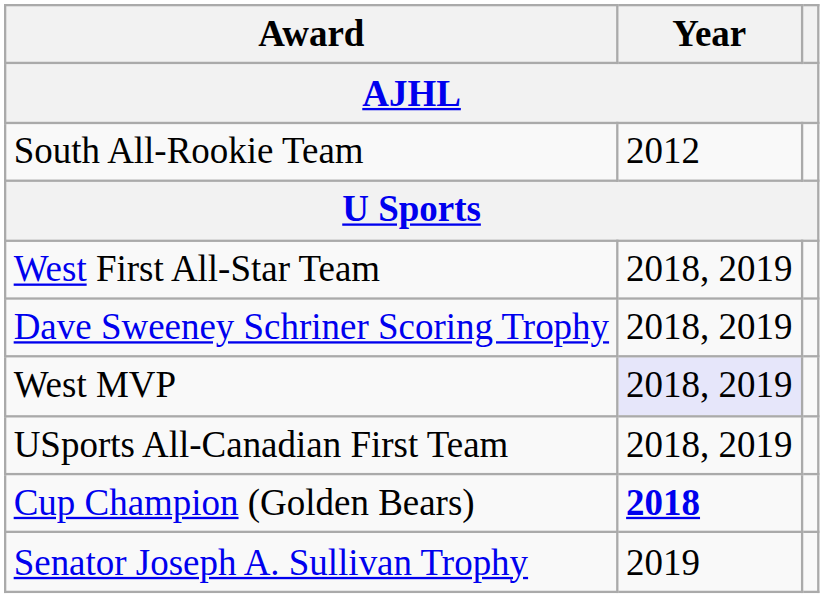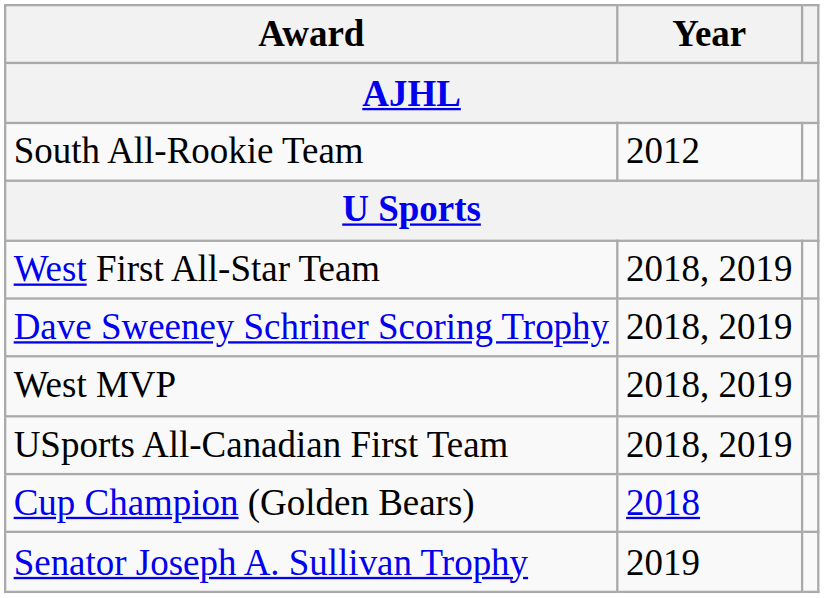(709, 385) lavender background -> (709, 385) no background
(663, 502) bold -> (663, 502) normal
